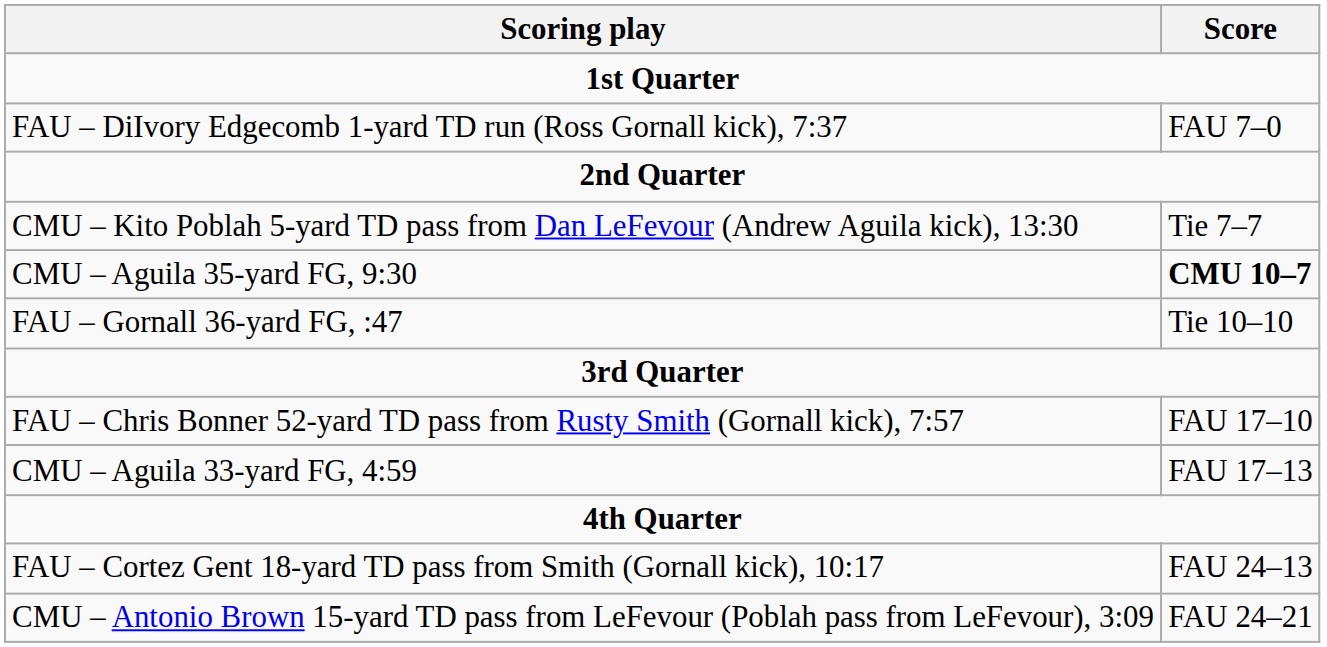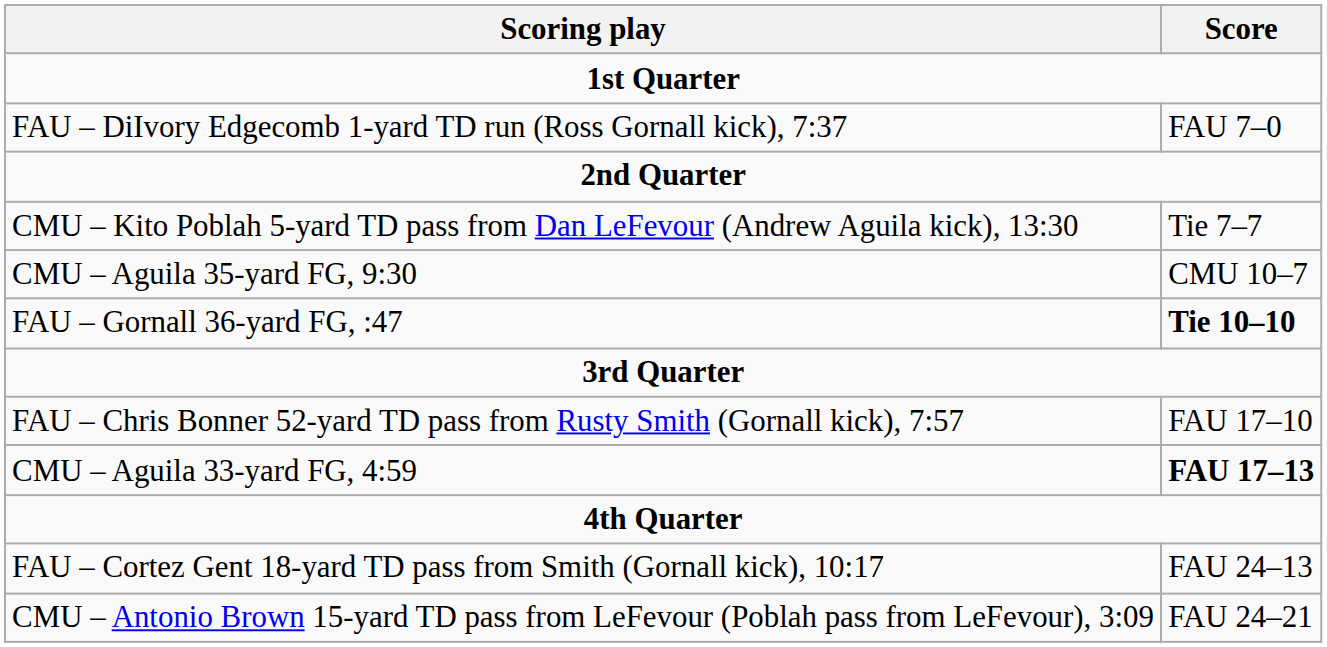(1240, 273) bold -> (1238, 273) normal
(1231, 322) normal -> (1232, 322) bold
(1240, 469) normal -> (1241, 469) bold
